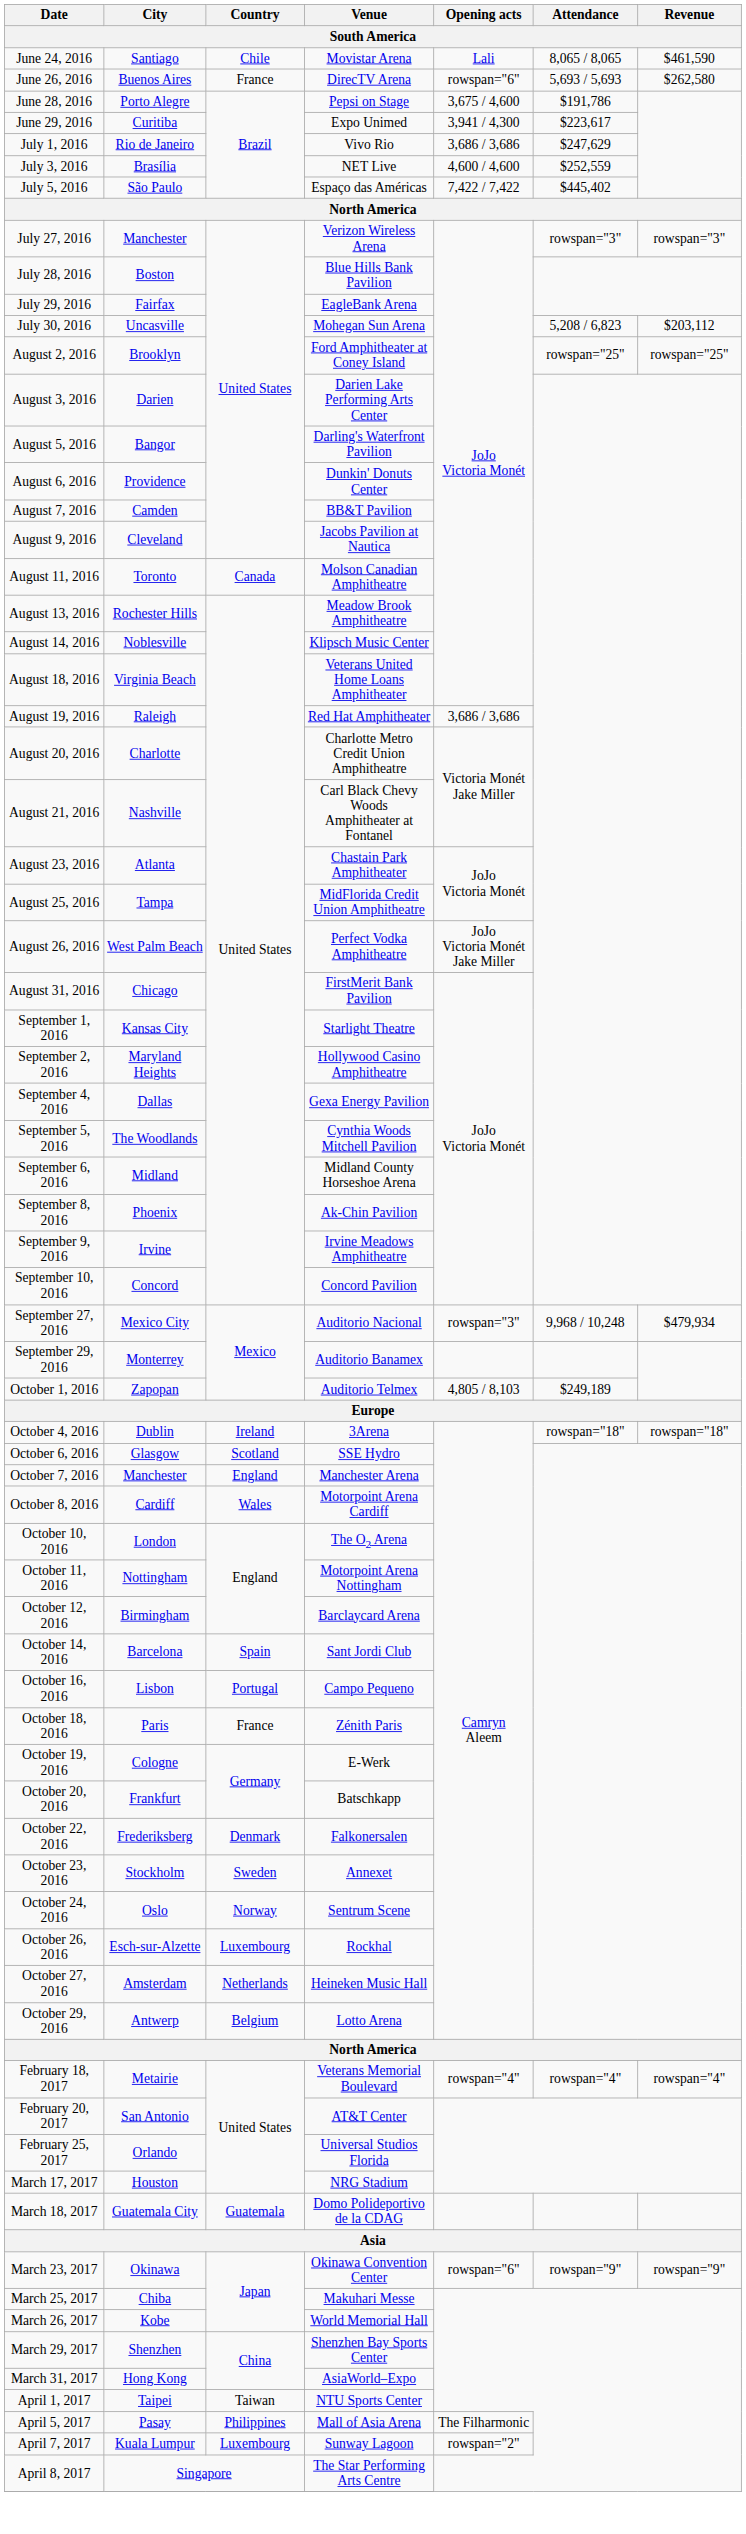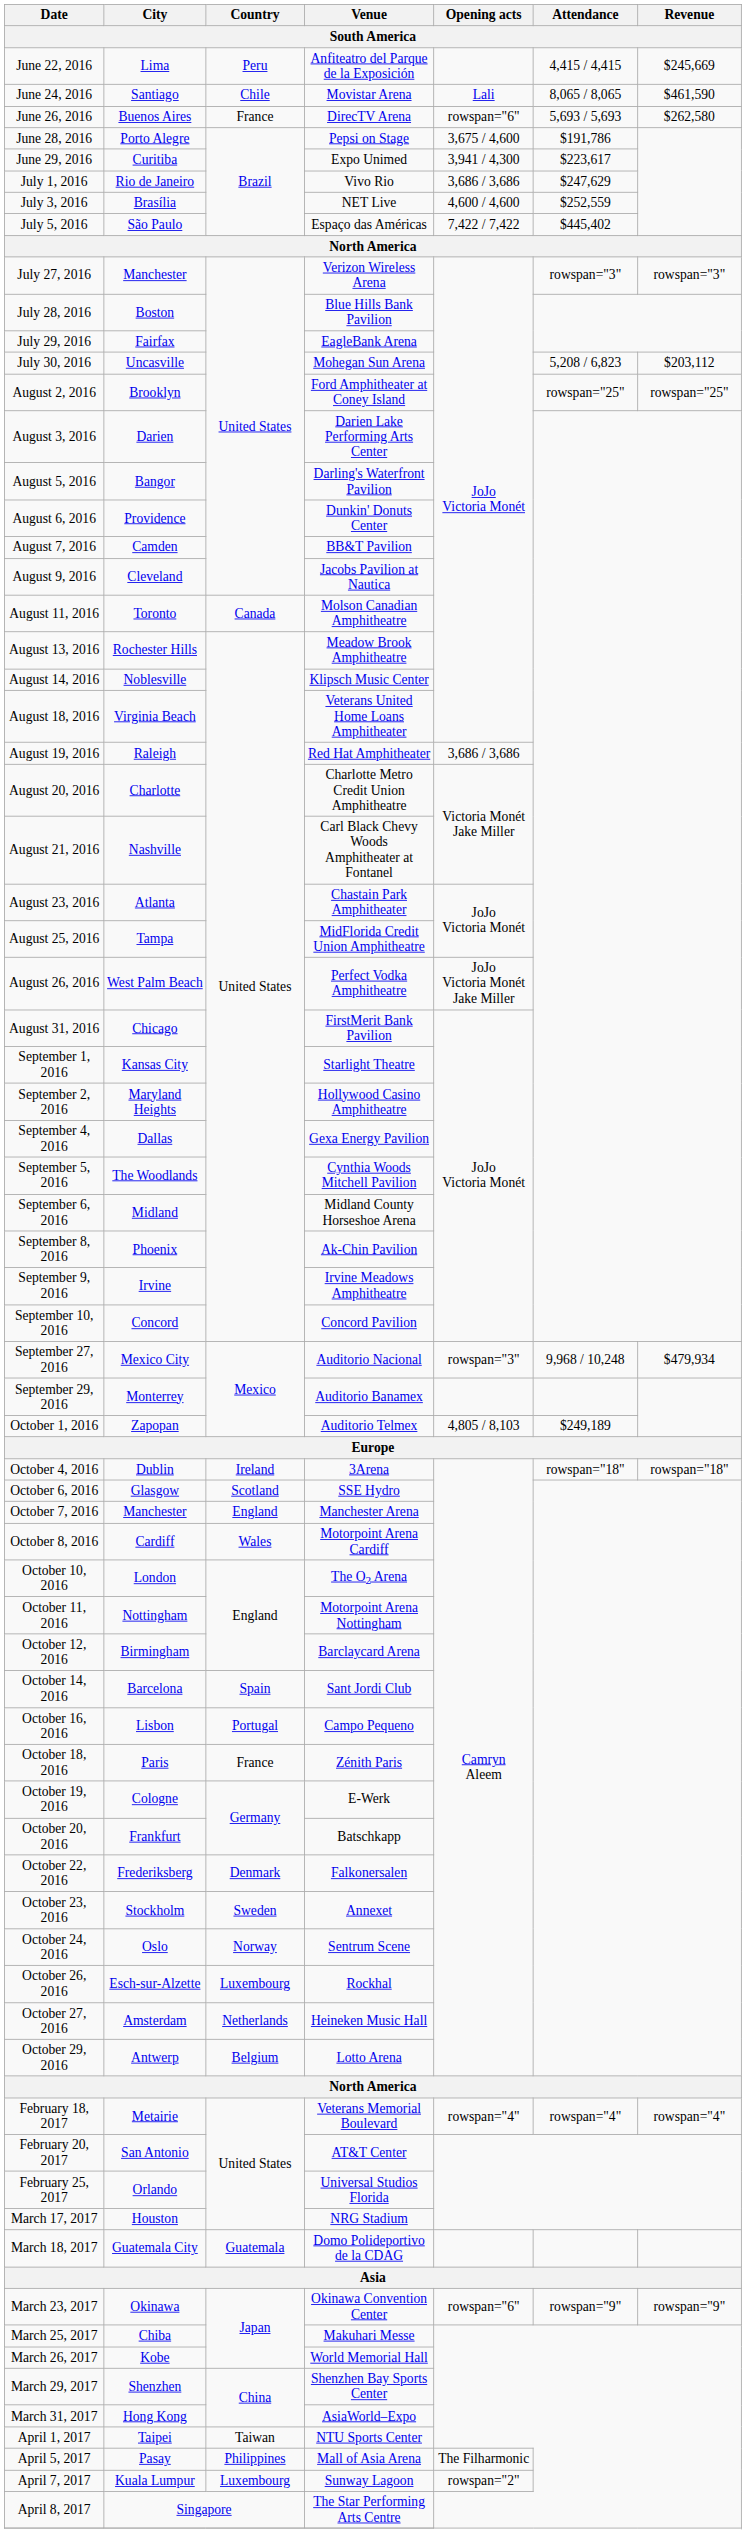+ row: (54, 66)
